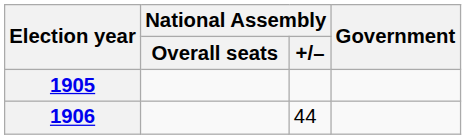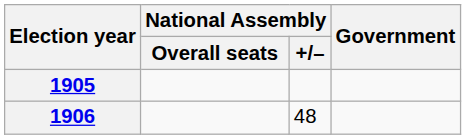(305, 117) 44 -> (305, 117) 48
